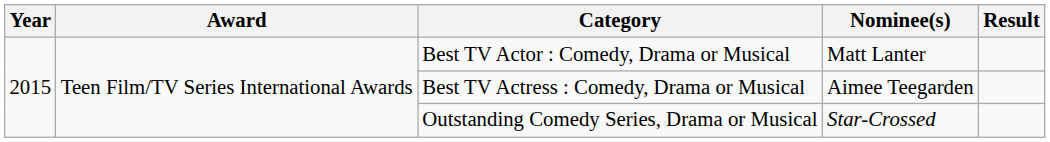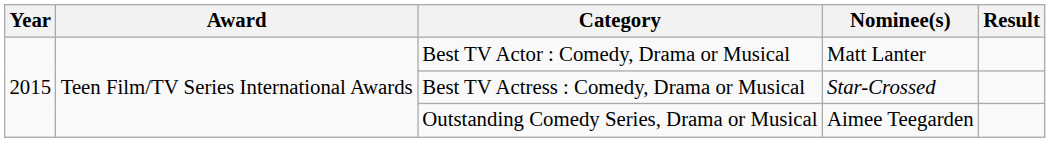(900, 86) Aimee Teegarden -> (881, 86) Star-Crossed
(881, 119) Star-Crossed -> (900, 119) Aimee Teegarden
